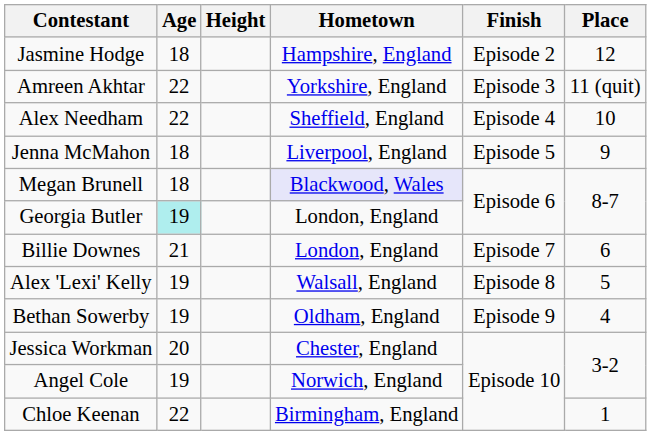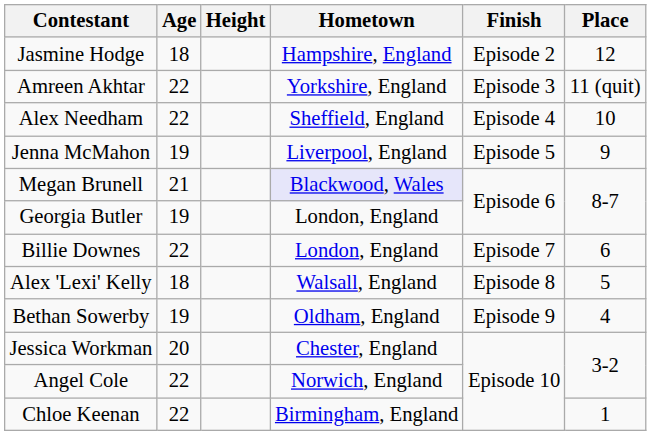(179, 151) 18 -> (179, 151) 19
(179, 184) 18 -> (179, 184) 21
(179, 217) paleturquoise background -> (179, 217) no background
(179, 250) 21 -> (179, 250) 22
(179, 282) 19 -> (179, 282) 18
(179, 380) 19 -> (179, 380) 22
